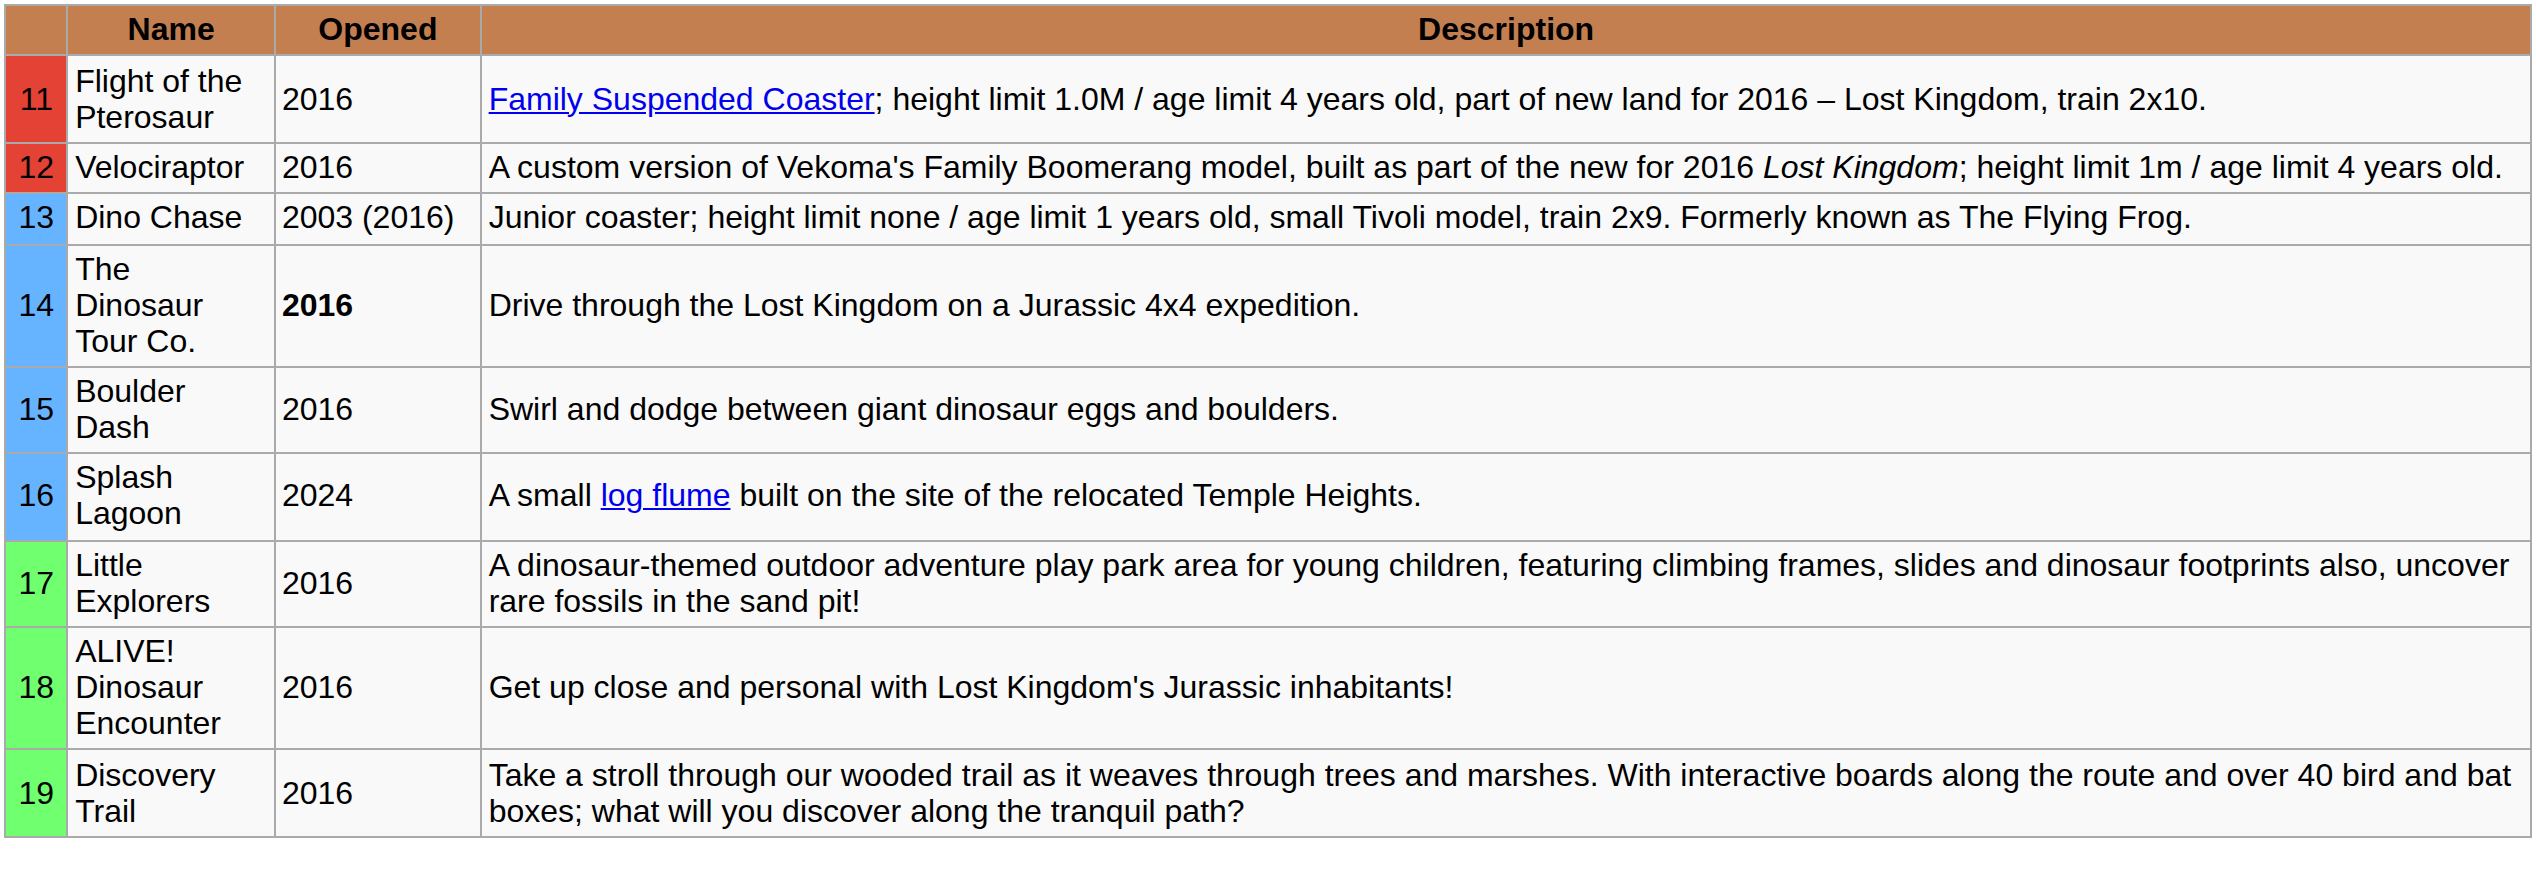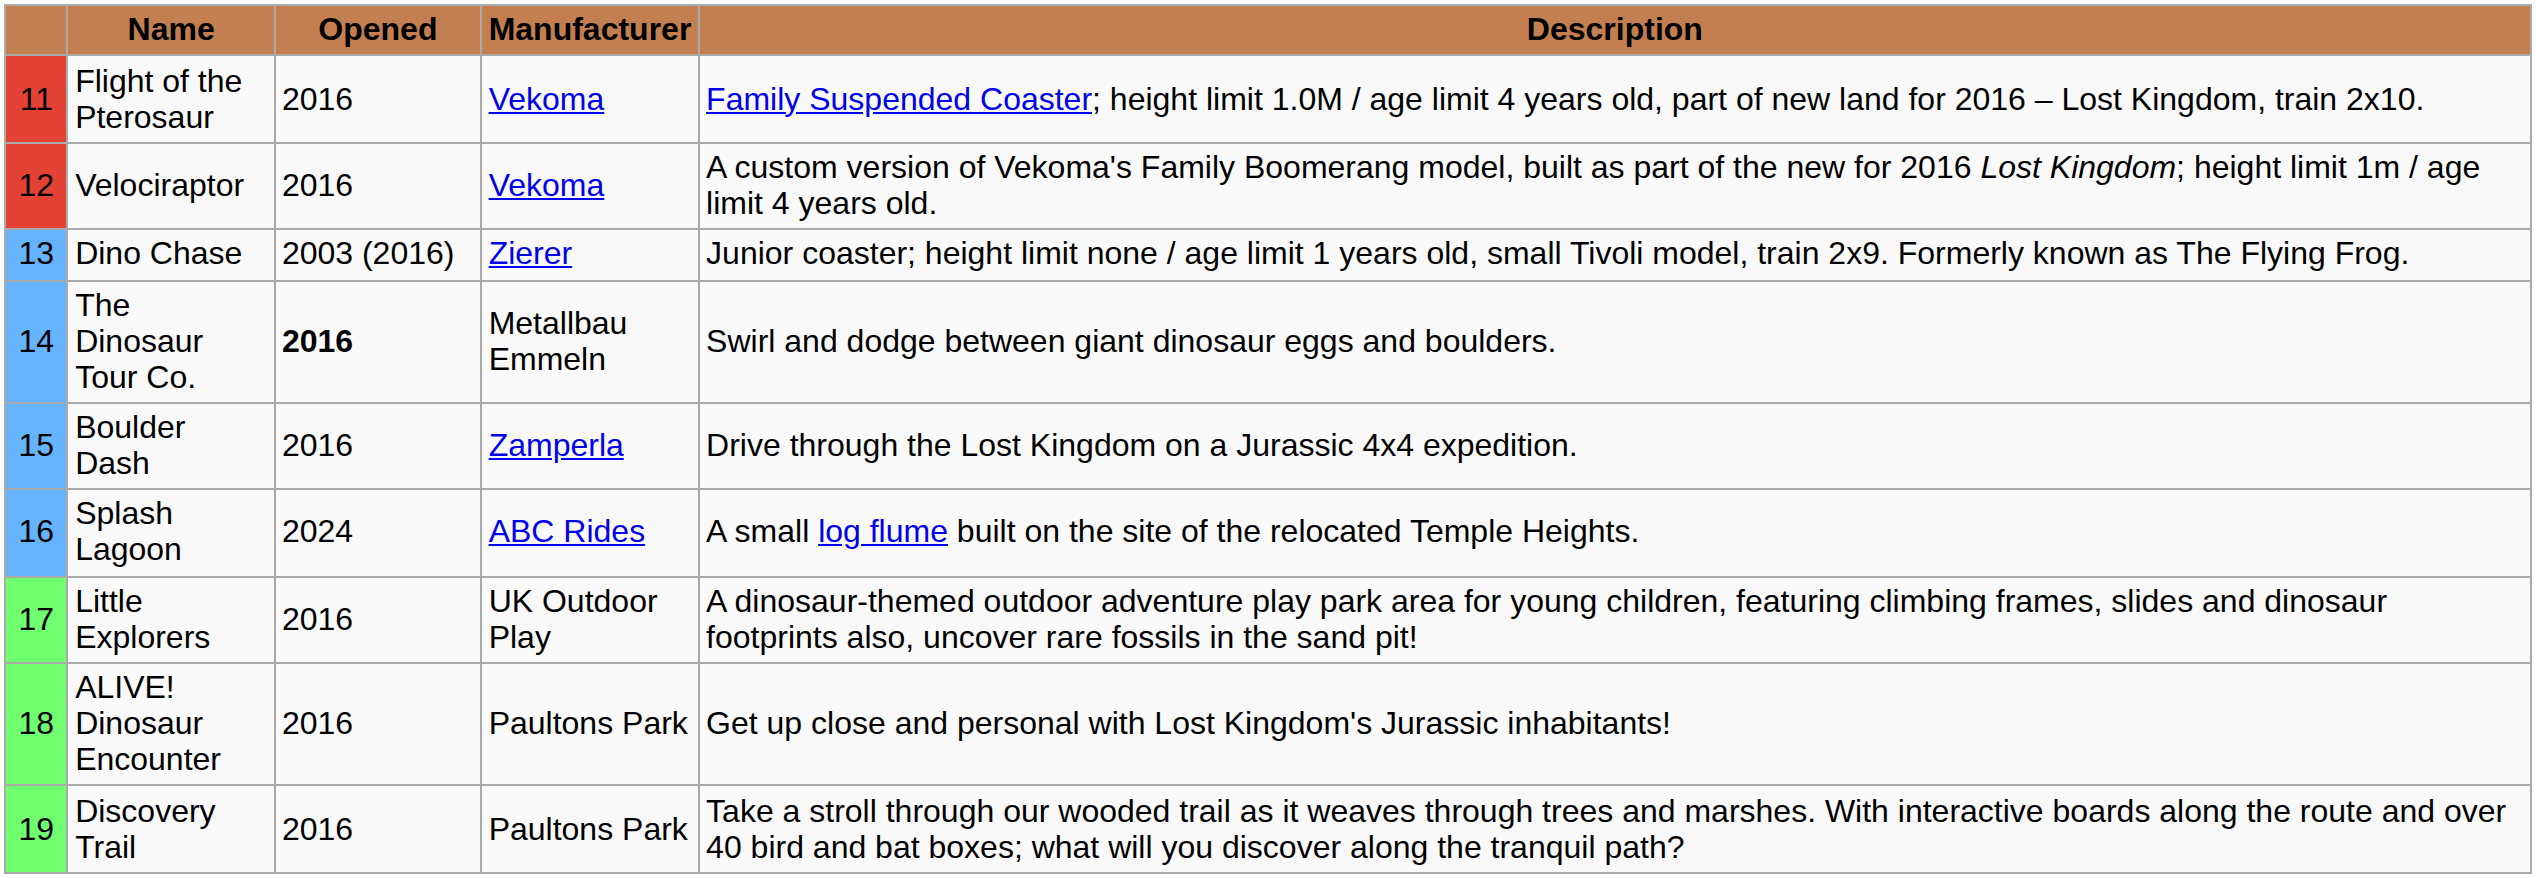+ column: (590, 29)
(924, 304) Drive through the Lost Kingdom on a Jurassic 4x4 expedition. -> (1131, 340) Swirl and dodge between giant dinosaur eggs and boulders.
(914, 409) Swirl and dodge between giant dinosaur eggs and boulders. -> (1142, 445) Drive through the Lost Kingdom on a Jurassic 4x4 expedition.
